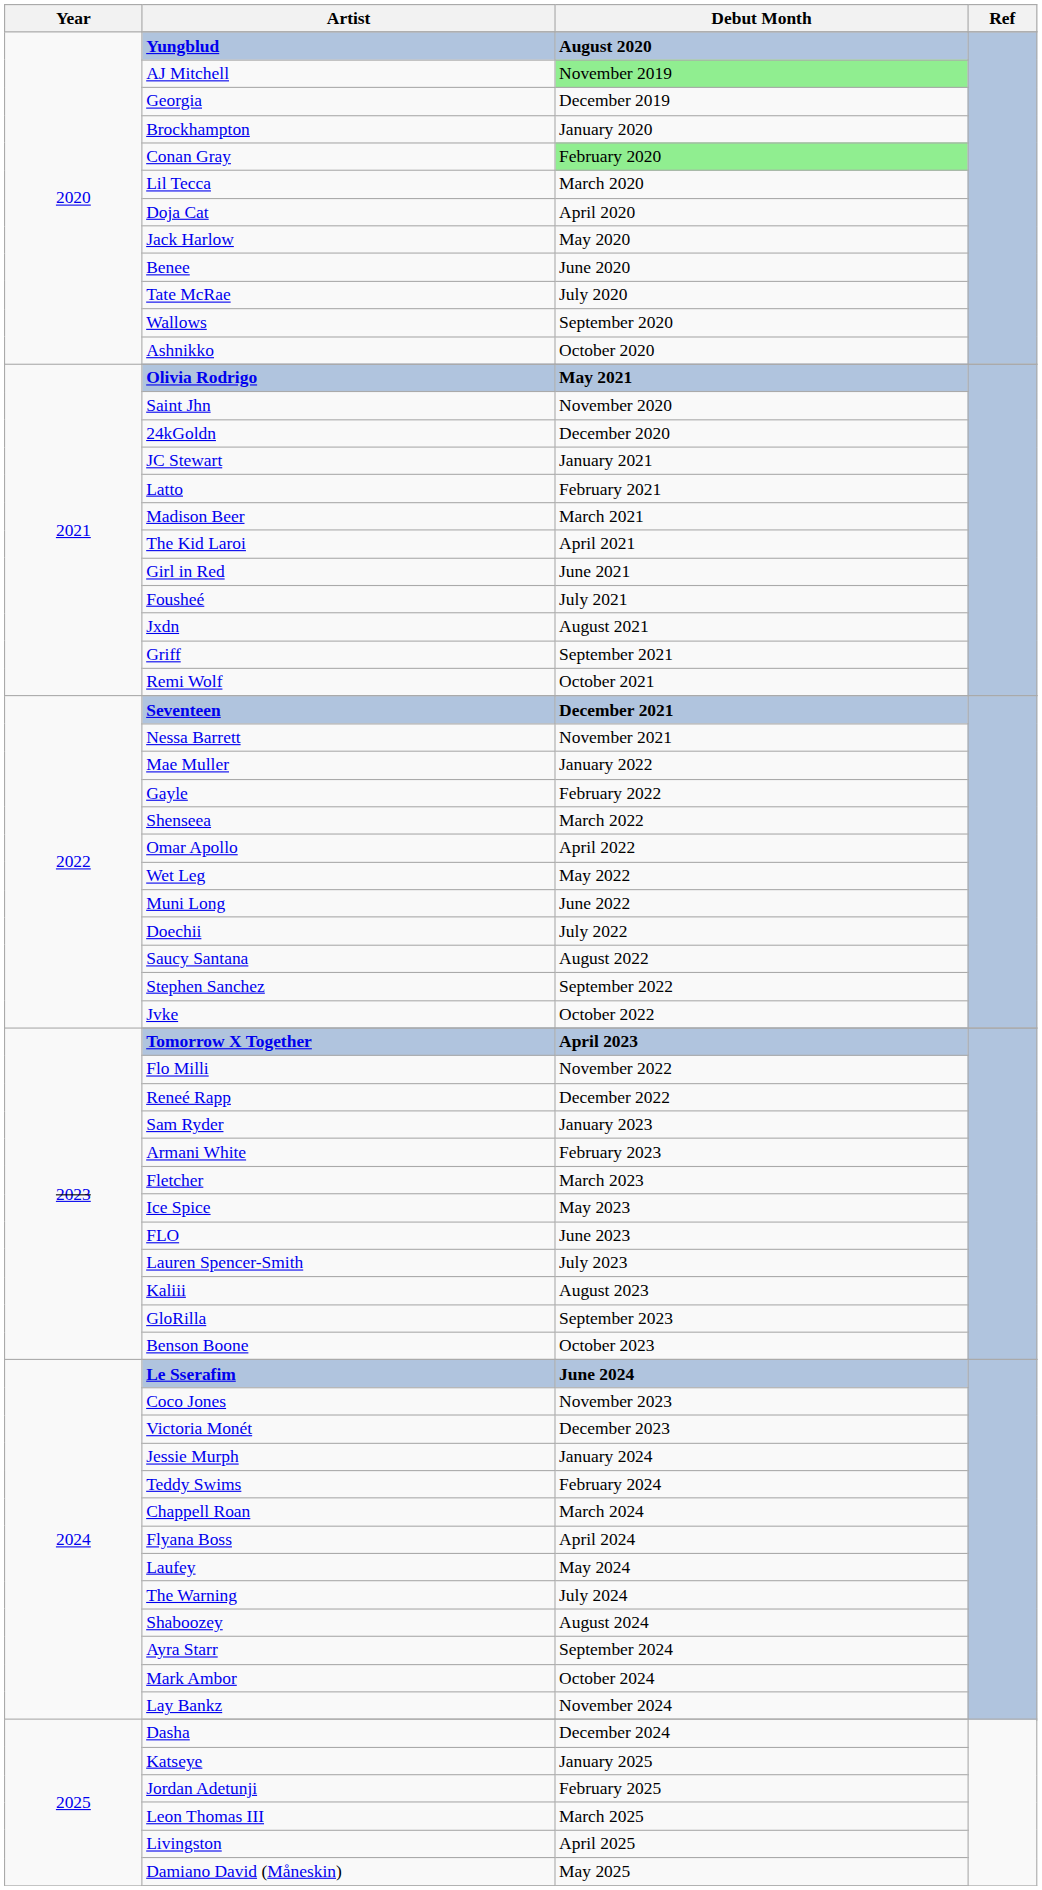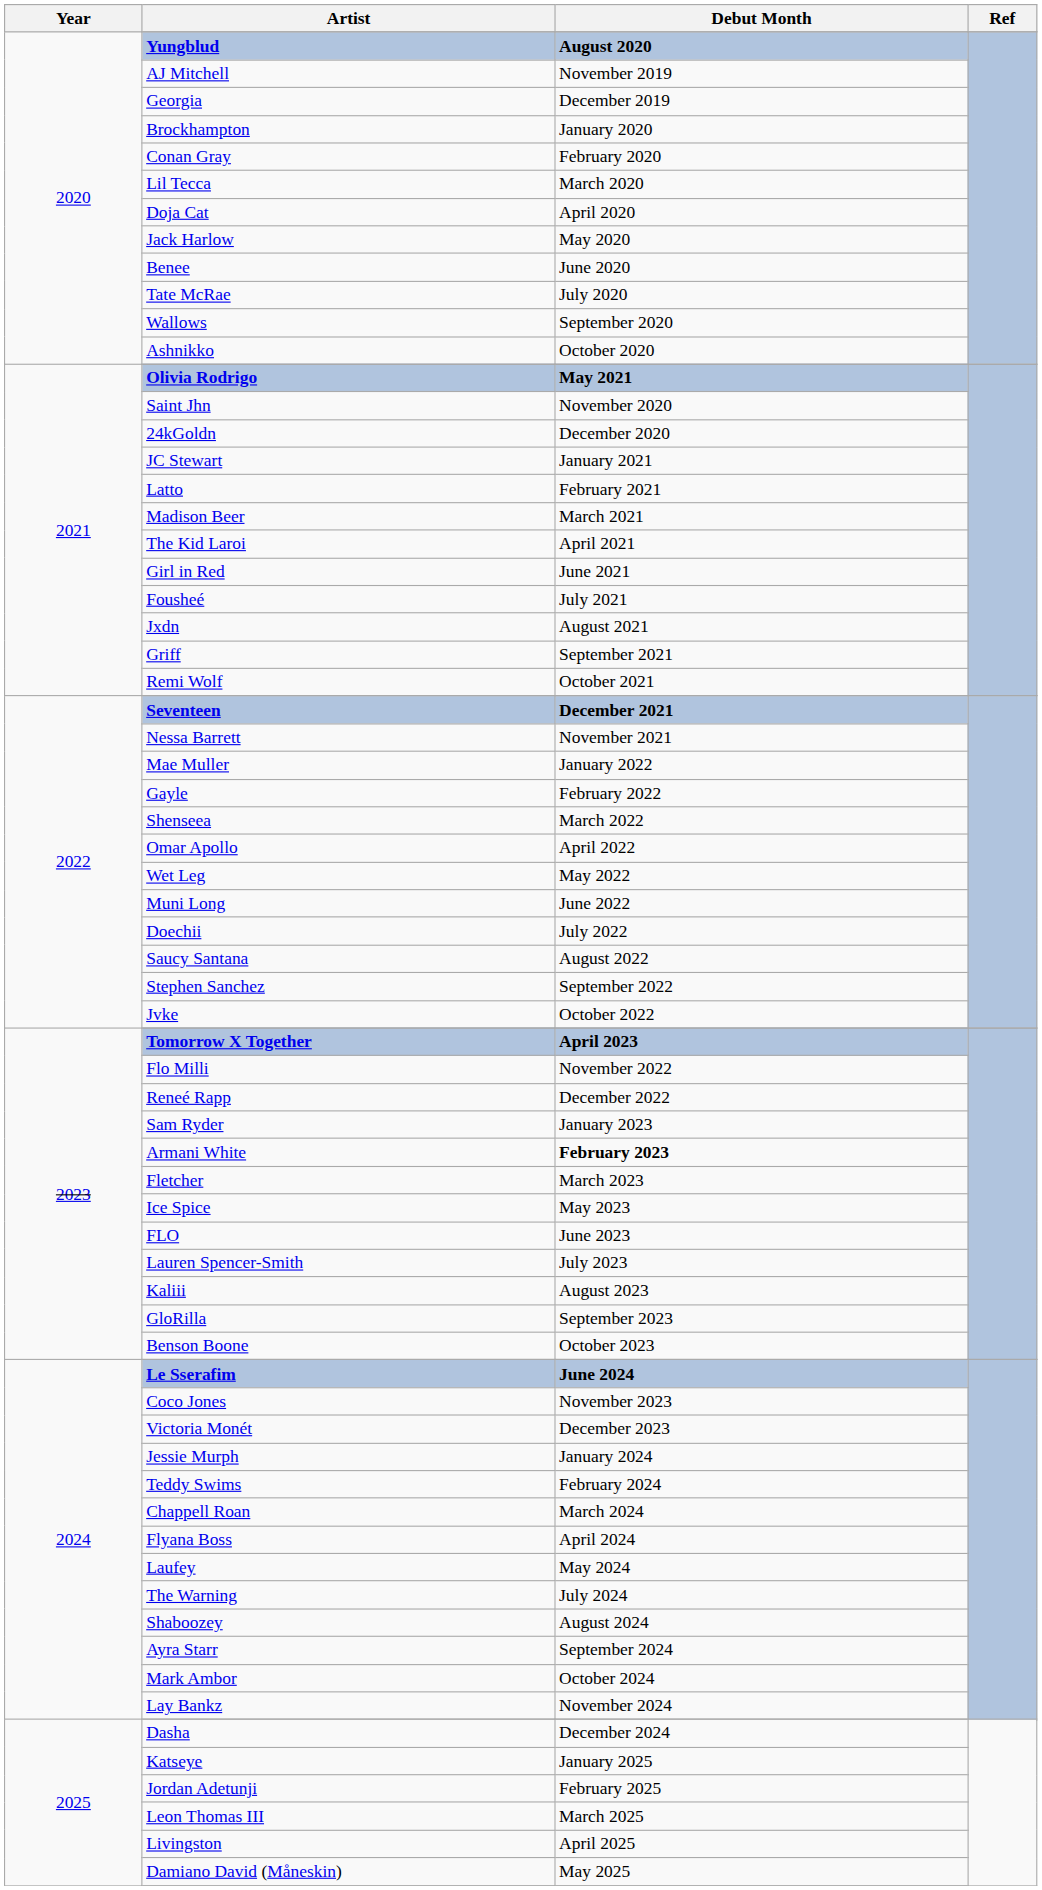(615, 73) lightgreen background -> (615, 73) no background
(610, 156) lightgreen background -> (610, 156) no background
(610, 1152) normal -> (614, 1152) bold
